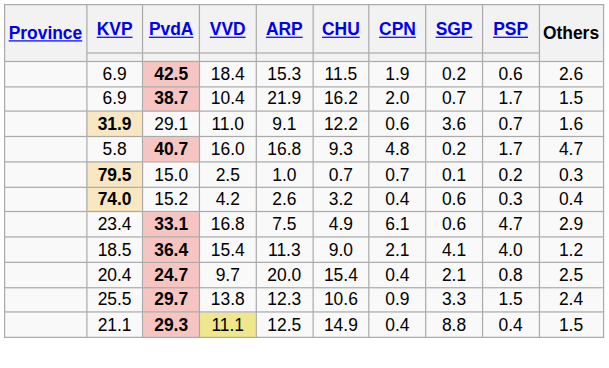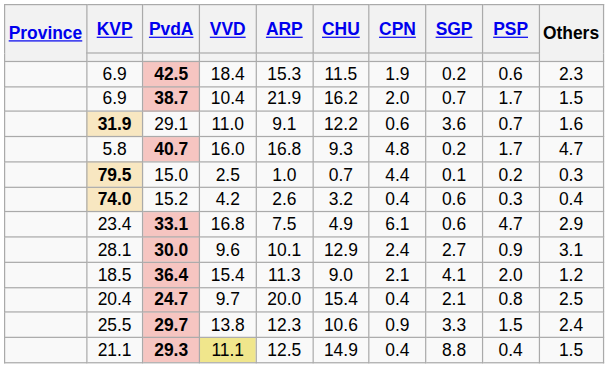(571, 74) 2.6 -> (571, 74) 2.3
(397, 175) 0.7 -> (397, 175) 4.4
+ row: (171, 250)
(511, 250) 4.0 -> (511, 275) 2.0
